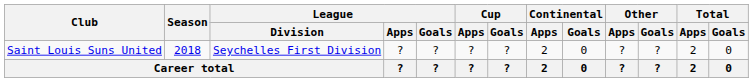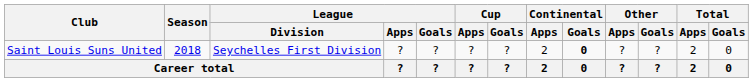(584, 50) normal -> (584, 50) bold
